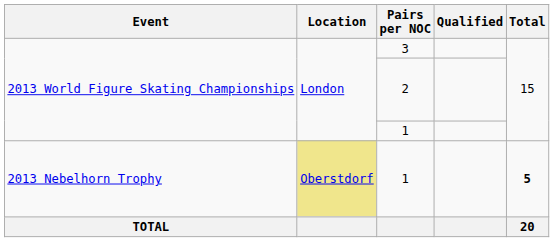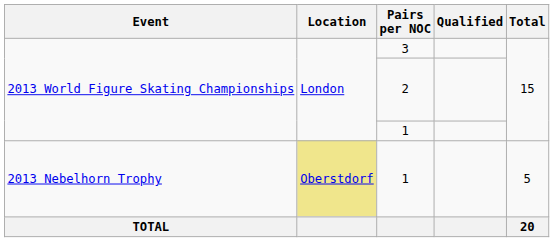(527, 179) bold -> (527, 179) normal
